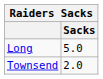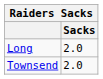(73, 48) 5.0 -> (73, 48) 2.0
